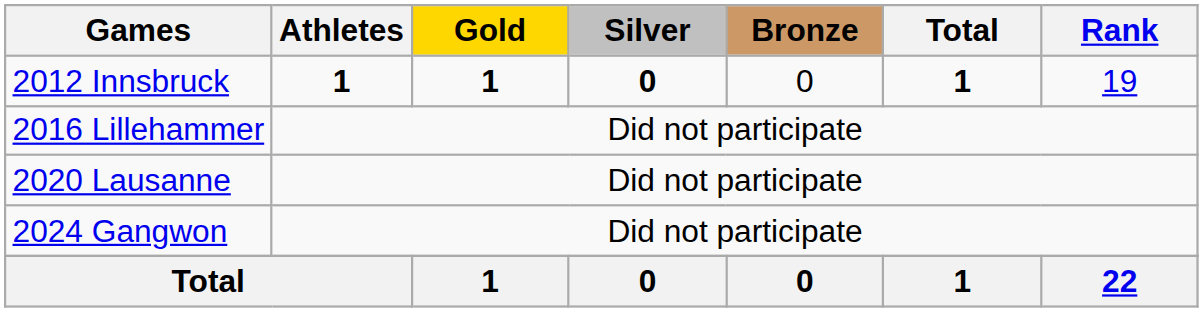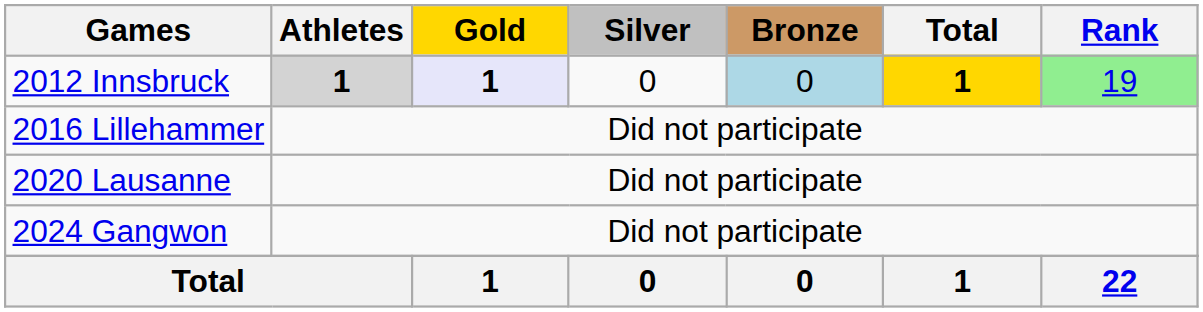(341, 81) no background -> (341, 81) lightgrey background
(490, 81) no background -> (490, 81) lavender background
(647, 81) bold -> (647, 81) normal
(805, 81) no background -> (805, 81) lightblue background
(962, 81) no background -> (962, 81) gold background
(1120, 81) no background -> (1120, 81) lightgreen background
